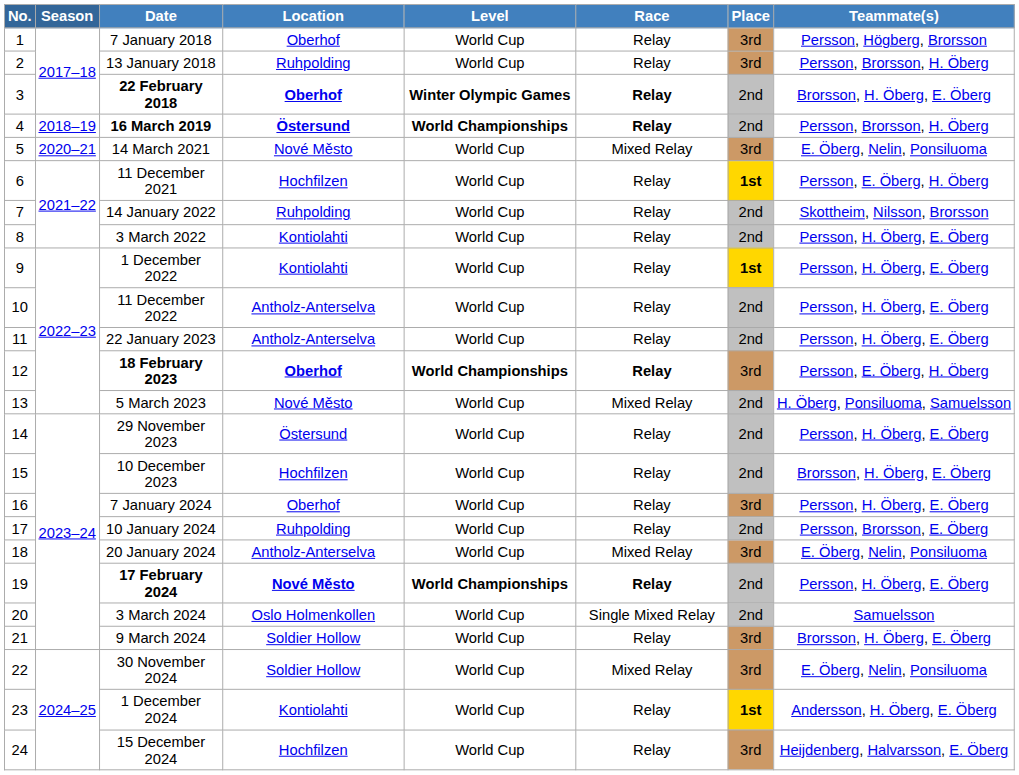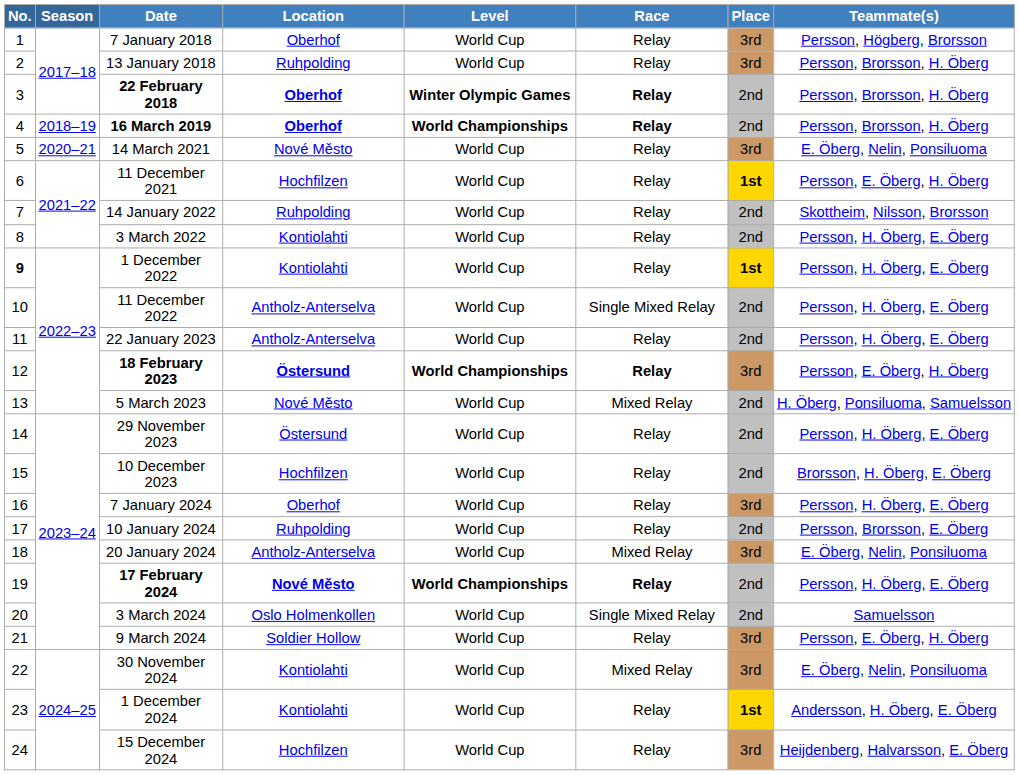(894, 95) Brorsson, H. Öberg, E. Öberg -> (894, 95) Persson, Brorsson, H. Öberg
(313, 126) Östersund -> (313, 126) Oberhof
(652, 150) Mixed Relay -> (652, 150) Relay
(20, 268) normal -> (20, 268) bold
(652, 307) Relay -> (652, 307) Single Mixed Relay
(313, 371) Oberhof -> (313, 371) Östersund
(894, 638) Brorsson, H. Öberg, E. Öberg -> (894, 638) Persson, E. Öberg, H. Öberg
(313, 670) Soldier Hollow -> (313, 670) Kontiolahti
